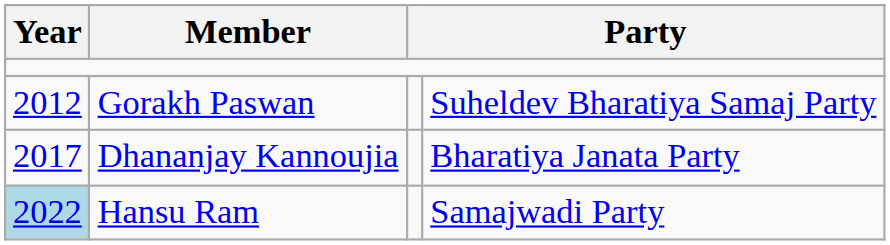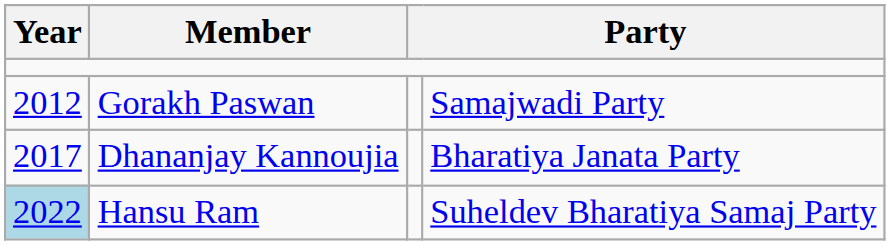(653, 102) Suheldev Bharatiya Samaj Party -> (547, 102) Samajwadi Party
(547, 211) Samajwadi Party -> (653, 211) Suheldev Bharatiya Samaj Party
